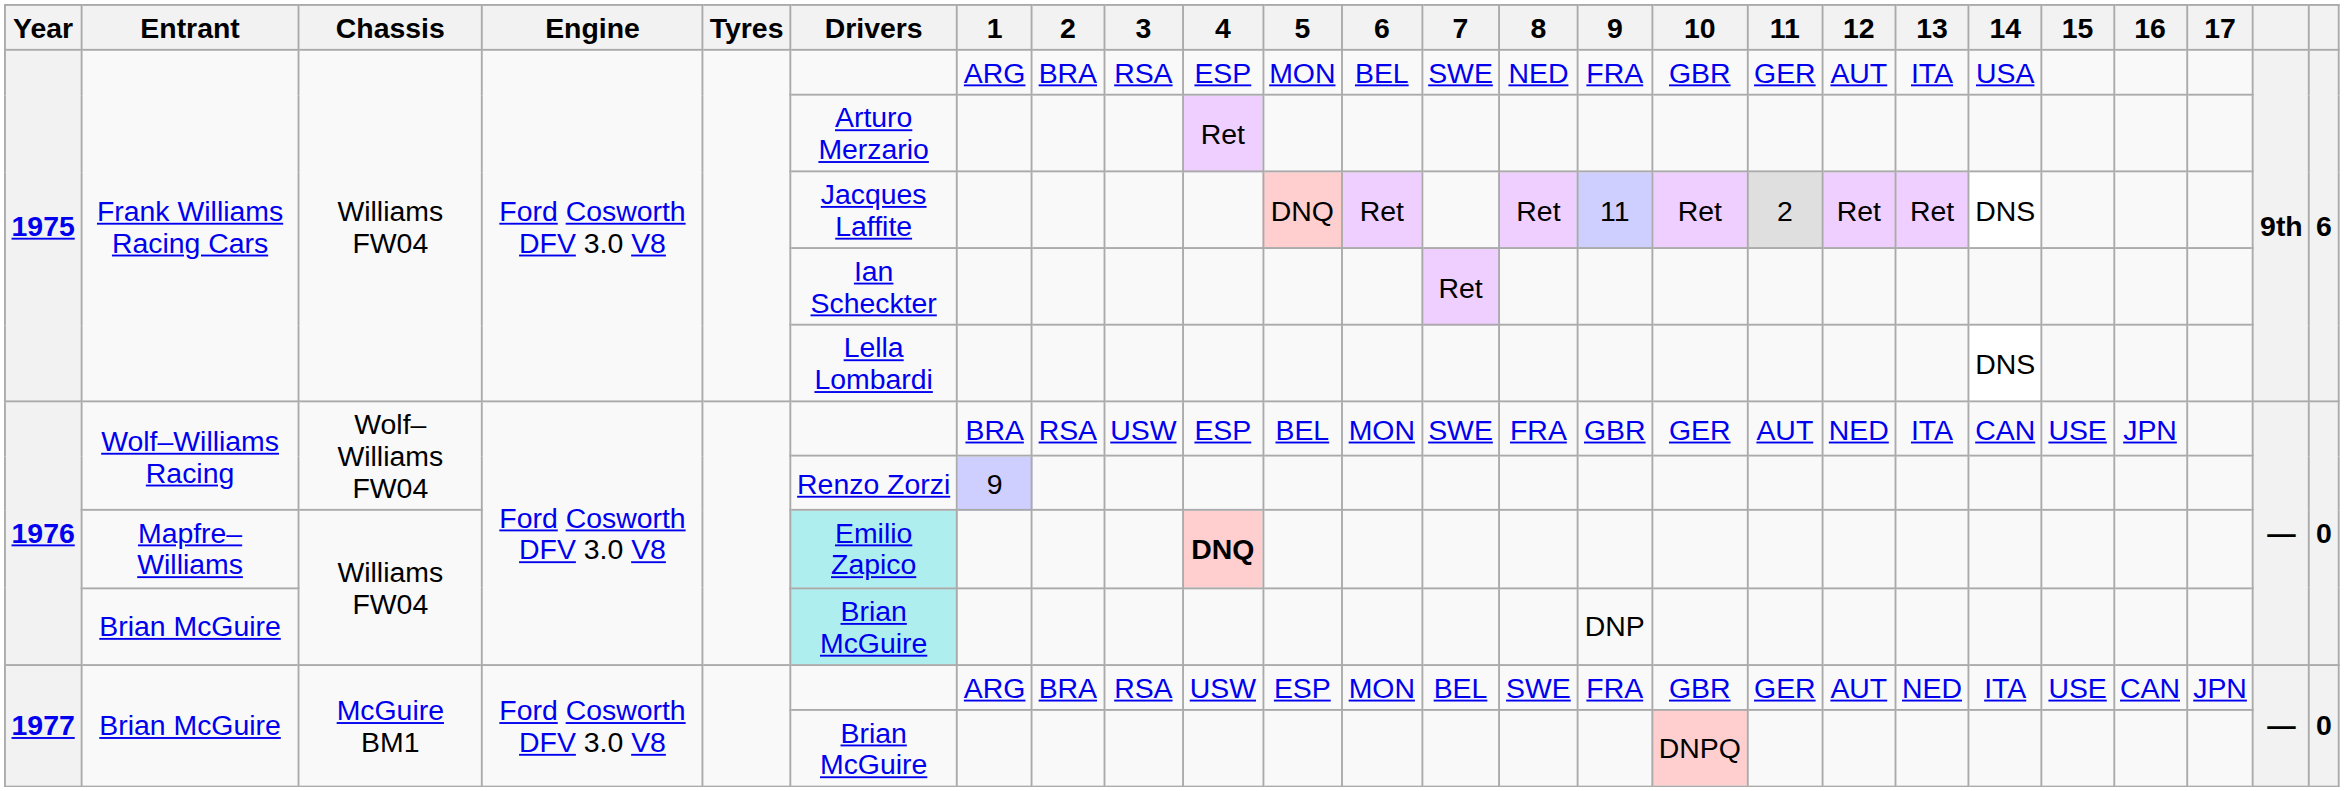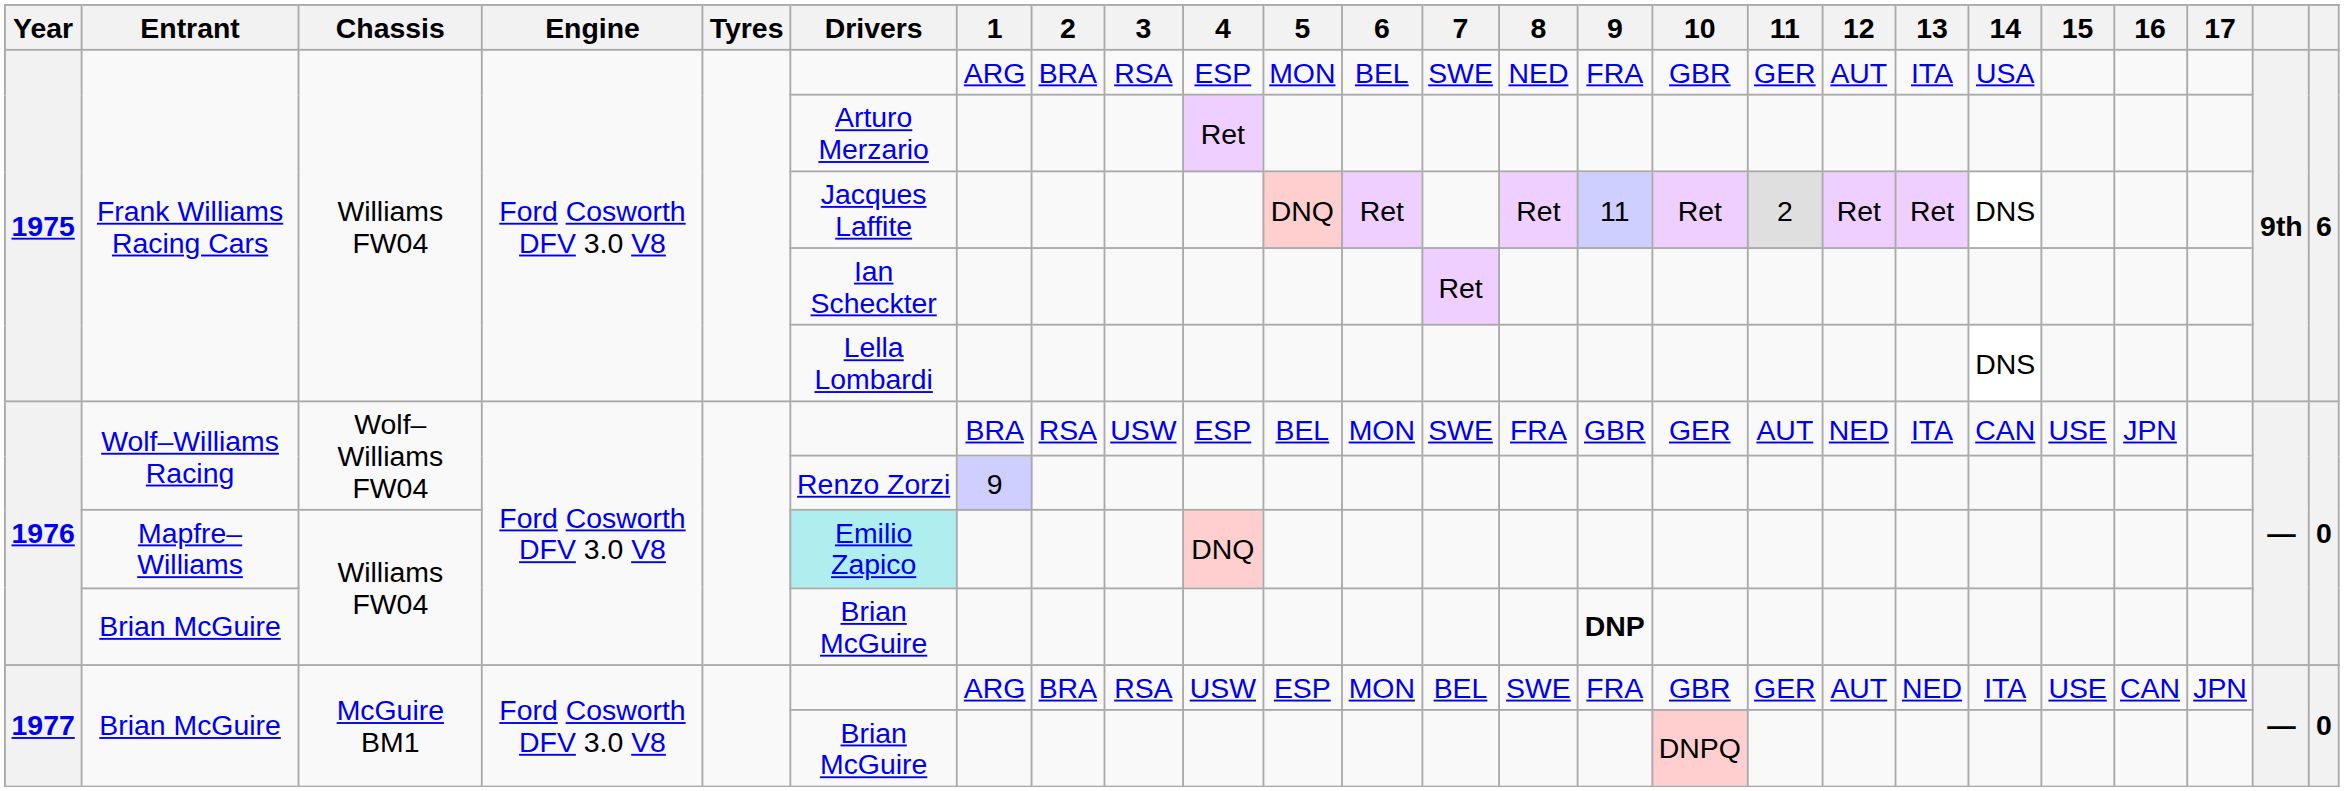(1223, 549) bold -> (1223, 549) normal
(874, 626) paleturquoise background -> (874, 626) no background
(1615, 626) normal -> (1615, 626) bold
